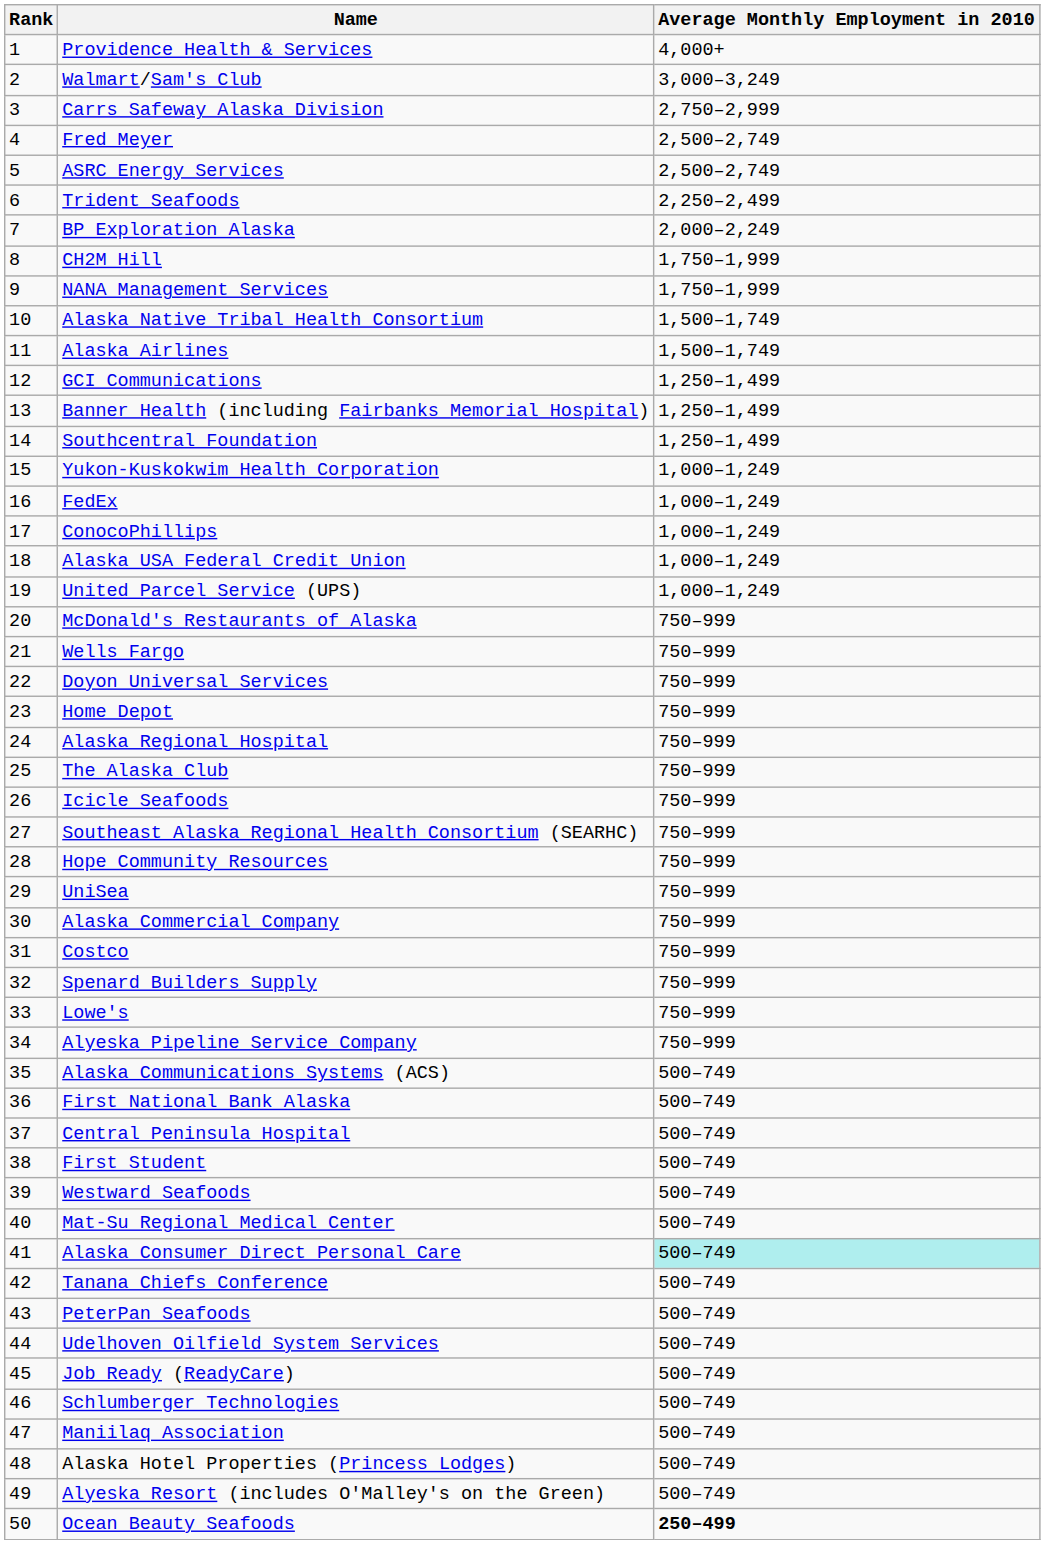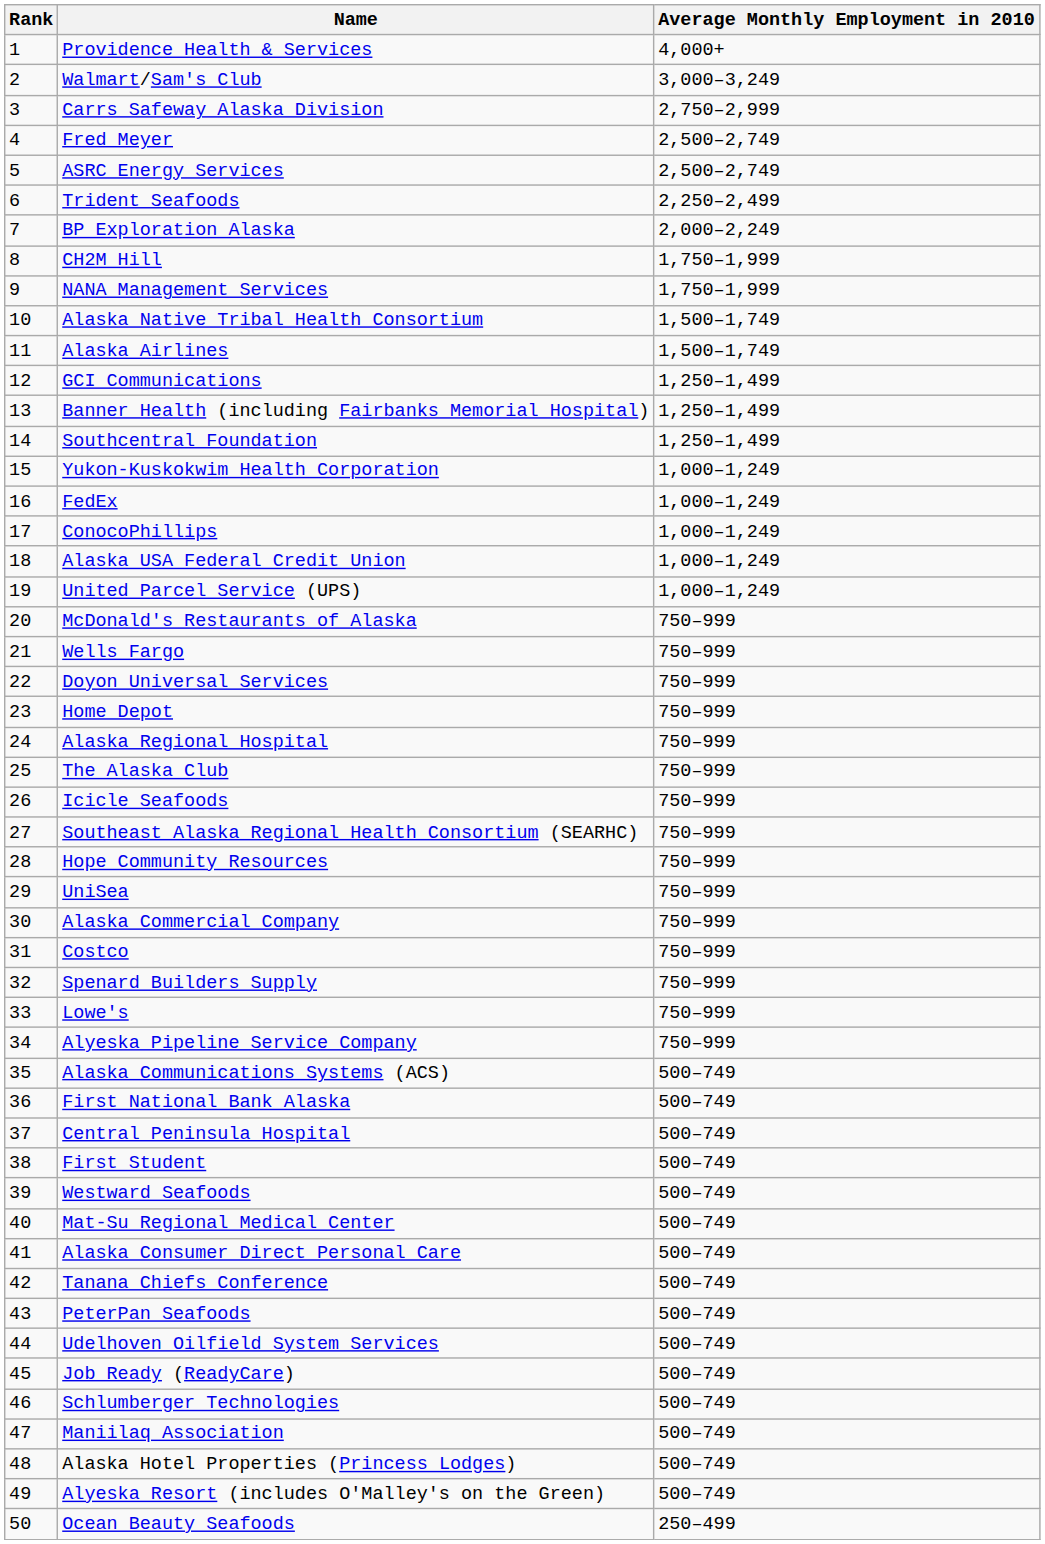(697, 1253) paleturquoise background -> (697, 1253) no background
(697, 1524) bold -> (697, 1524) normal
